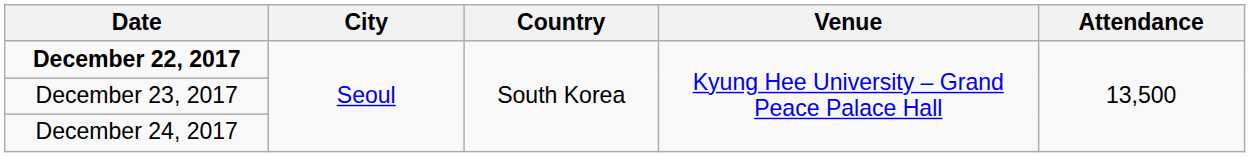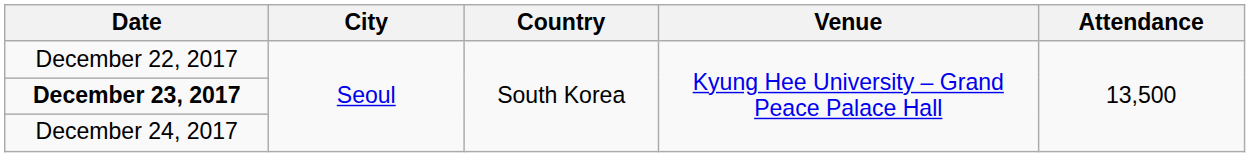(137, 59) bold -> (137, 59) normal
(137, 95) normal -> (137, 95) bold
